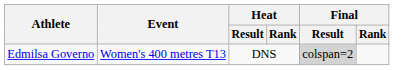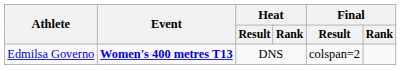(163, 54) normal -> (166, 54) bold
(328, 54) lightgrey background -> (335, 54) no background
